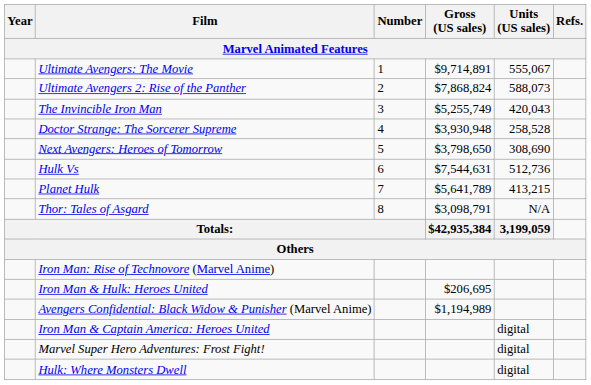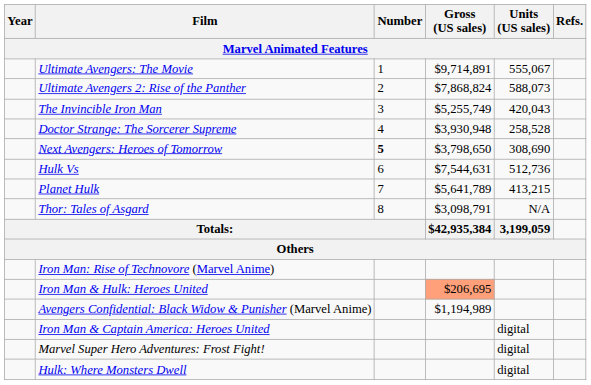(381, 149) normal -> (381, 149) bold
(468, 289) no background -> (468, 289) lightsalmon background
